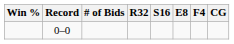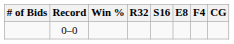columns swapped: (104, 13) <-> (24, 13)
